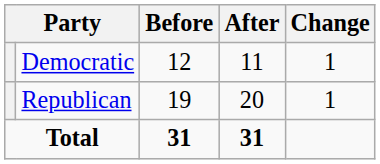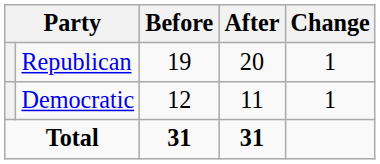rows swapped: (76, 100) <-> (78, 61)
